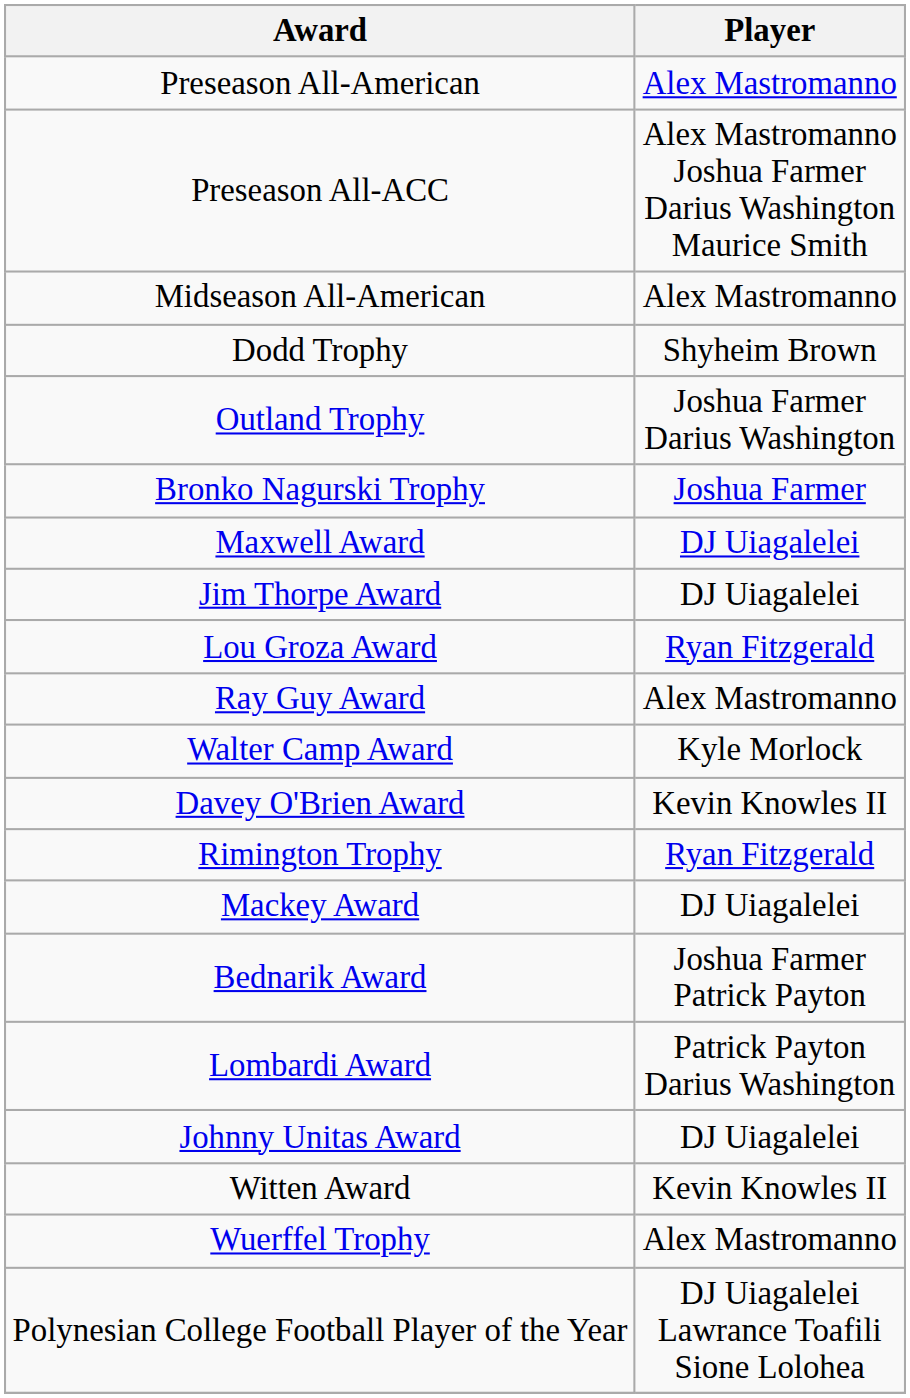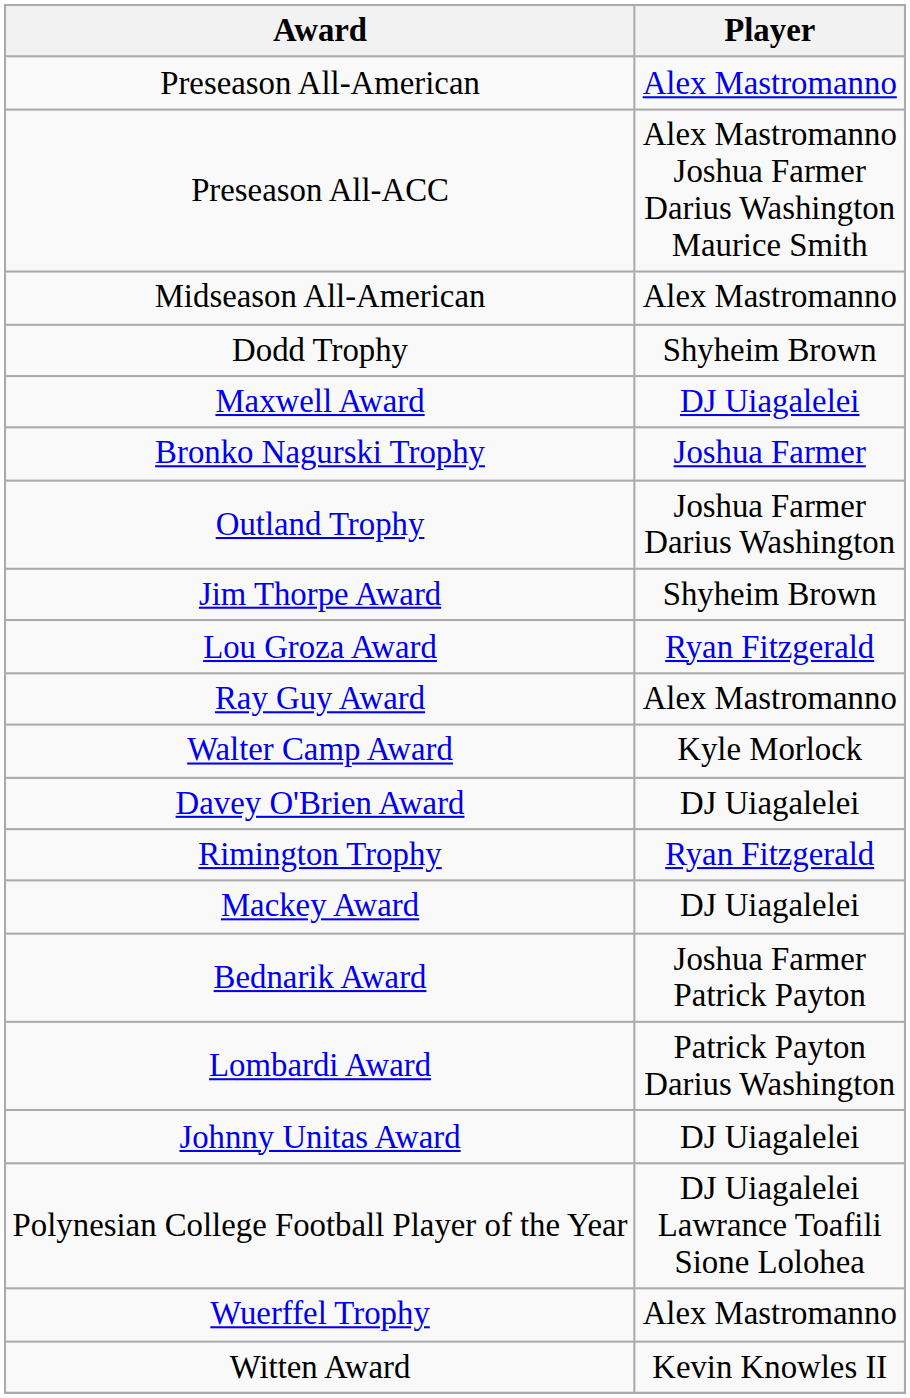rows swapped: (320, 542) <-> (320, 419)
(770, 594) DJ Uiagalelei -> (770, 594) Shyheim Brown
(770, 802) Kevin Knowles II -> (770, 802) DJ Uiagalelei
rows swapped: (320, 1329) <-> (320, 1188)
